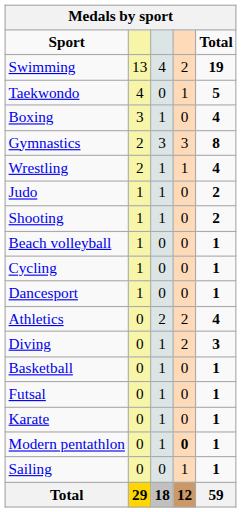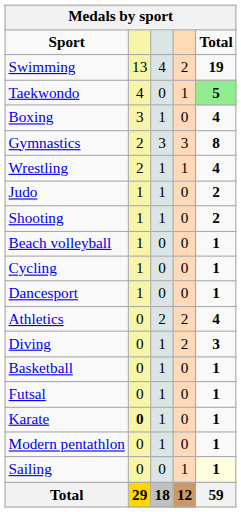(216, 92) no background -> (216, 92) lightgreen background
(140, 419) normal -> (140, 419) bold
(185, 444) bold -> (185, 444) normal
(216, 469) no background -> (216, 469) lightyellow background
